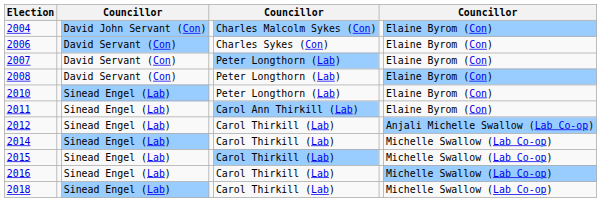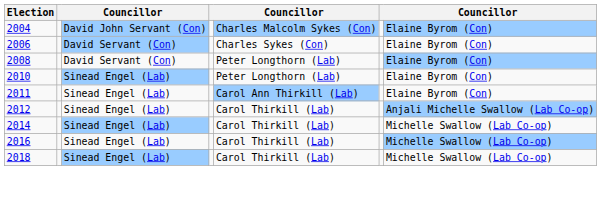- row: (19, 61)
- row: (19, 157)
